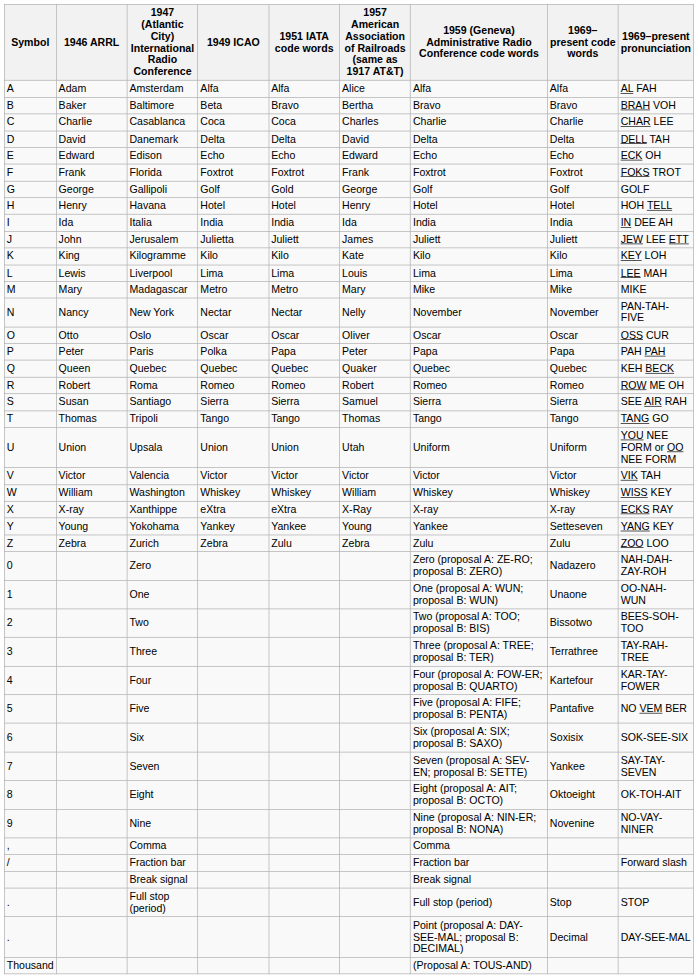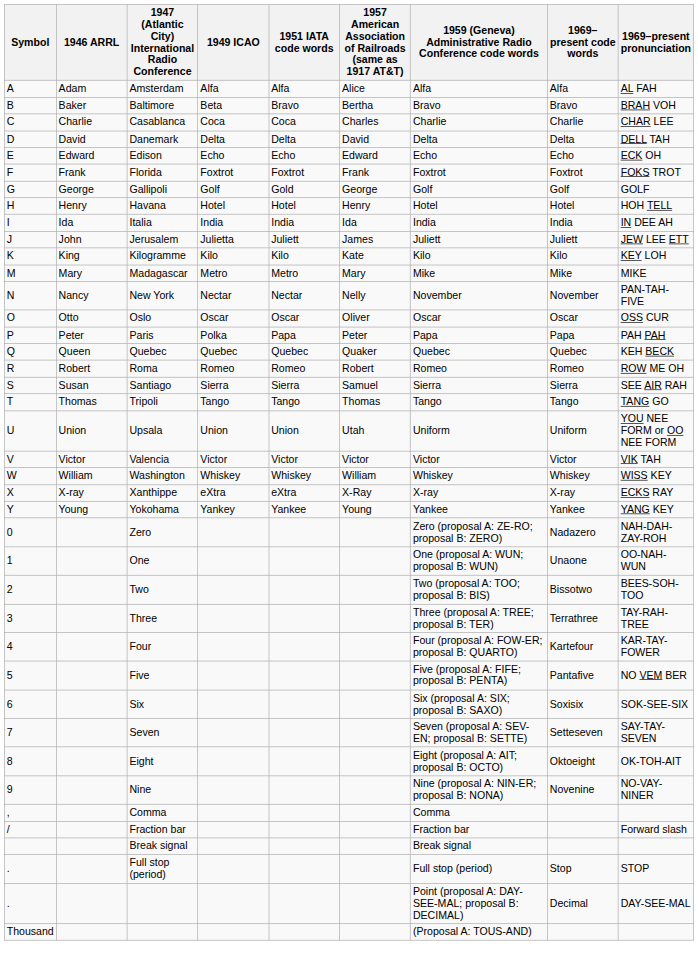- row: (10, 273)
(576, 526) Setteseven -> (567, 509) Yankee
- row: (10, 543)
(567, 766) Yankee -> (576, 732) Setteseven
